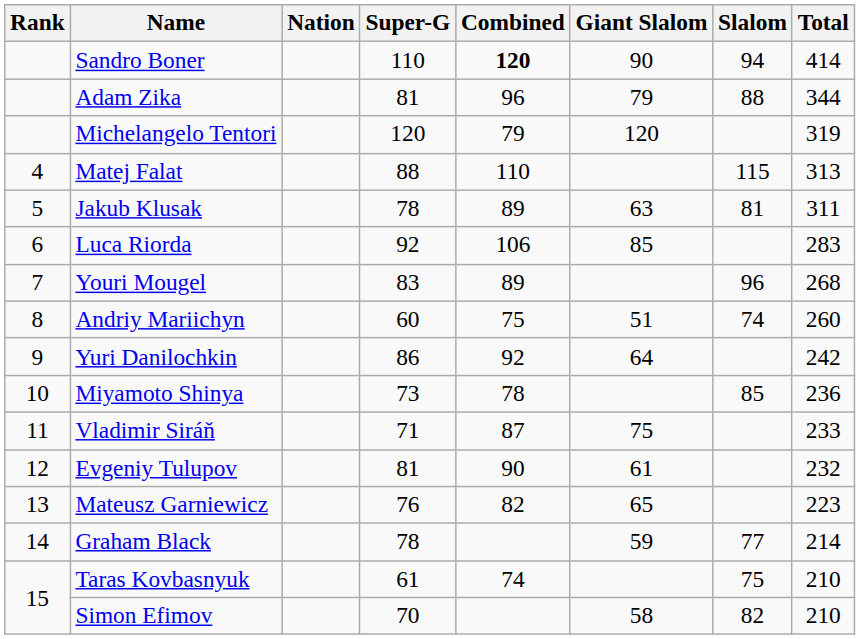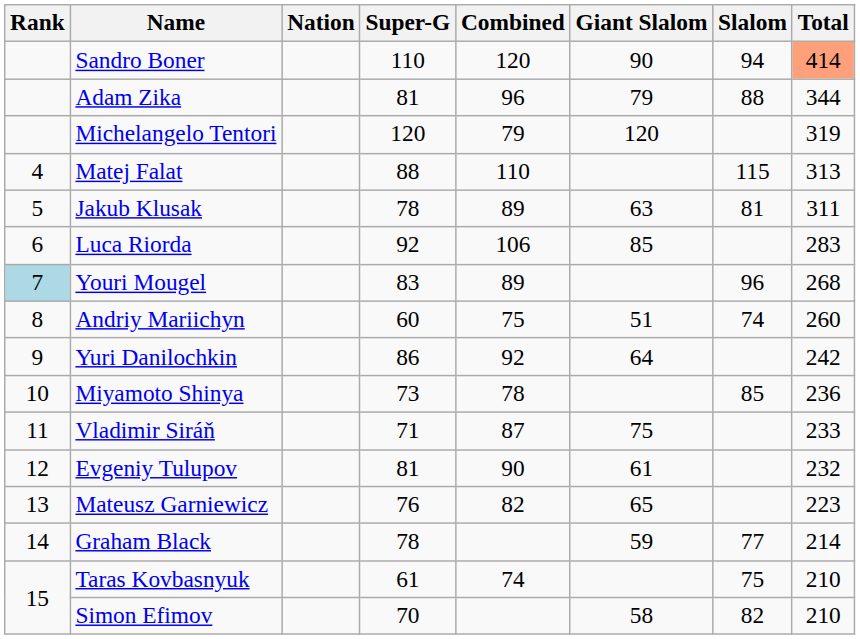(513, 60) bold -> (513, 60) normal
(823, 60) no background -> (823, 60) lightsalmon background
(37, 282) no background -> (37, 282) lightblue background
